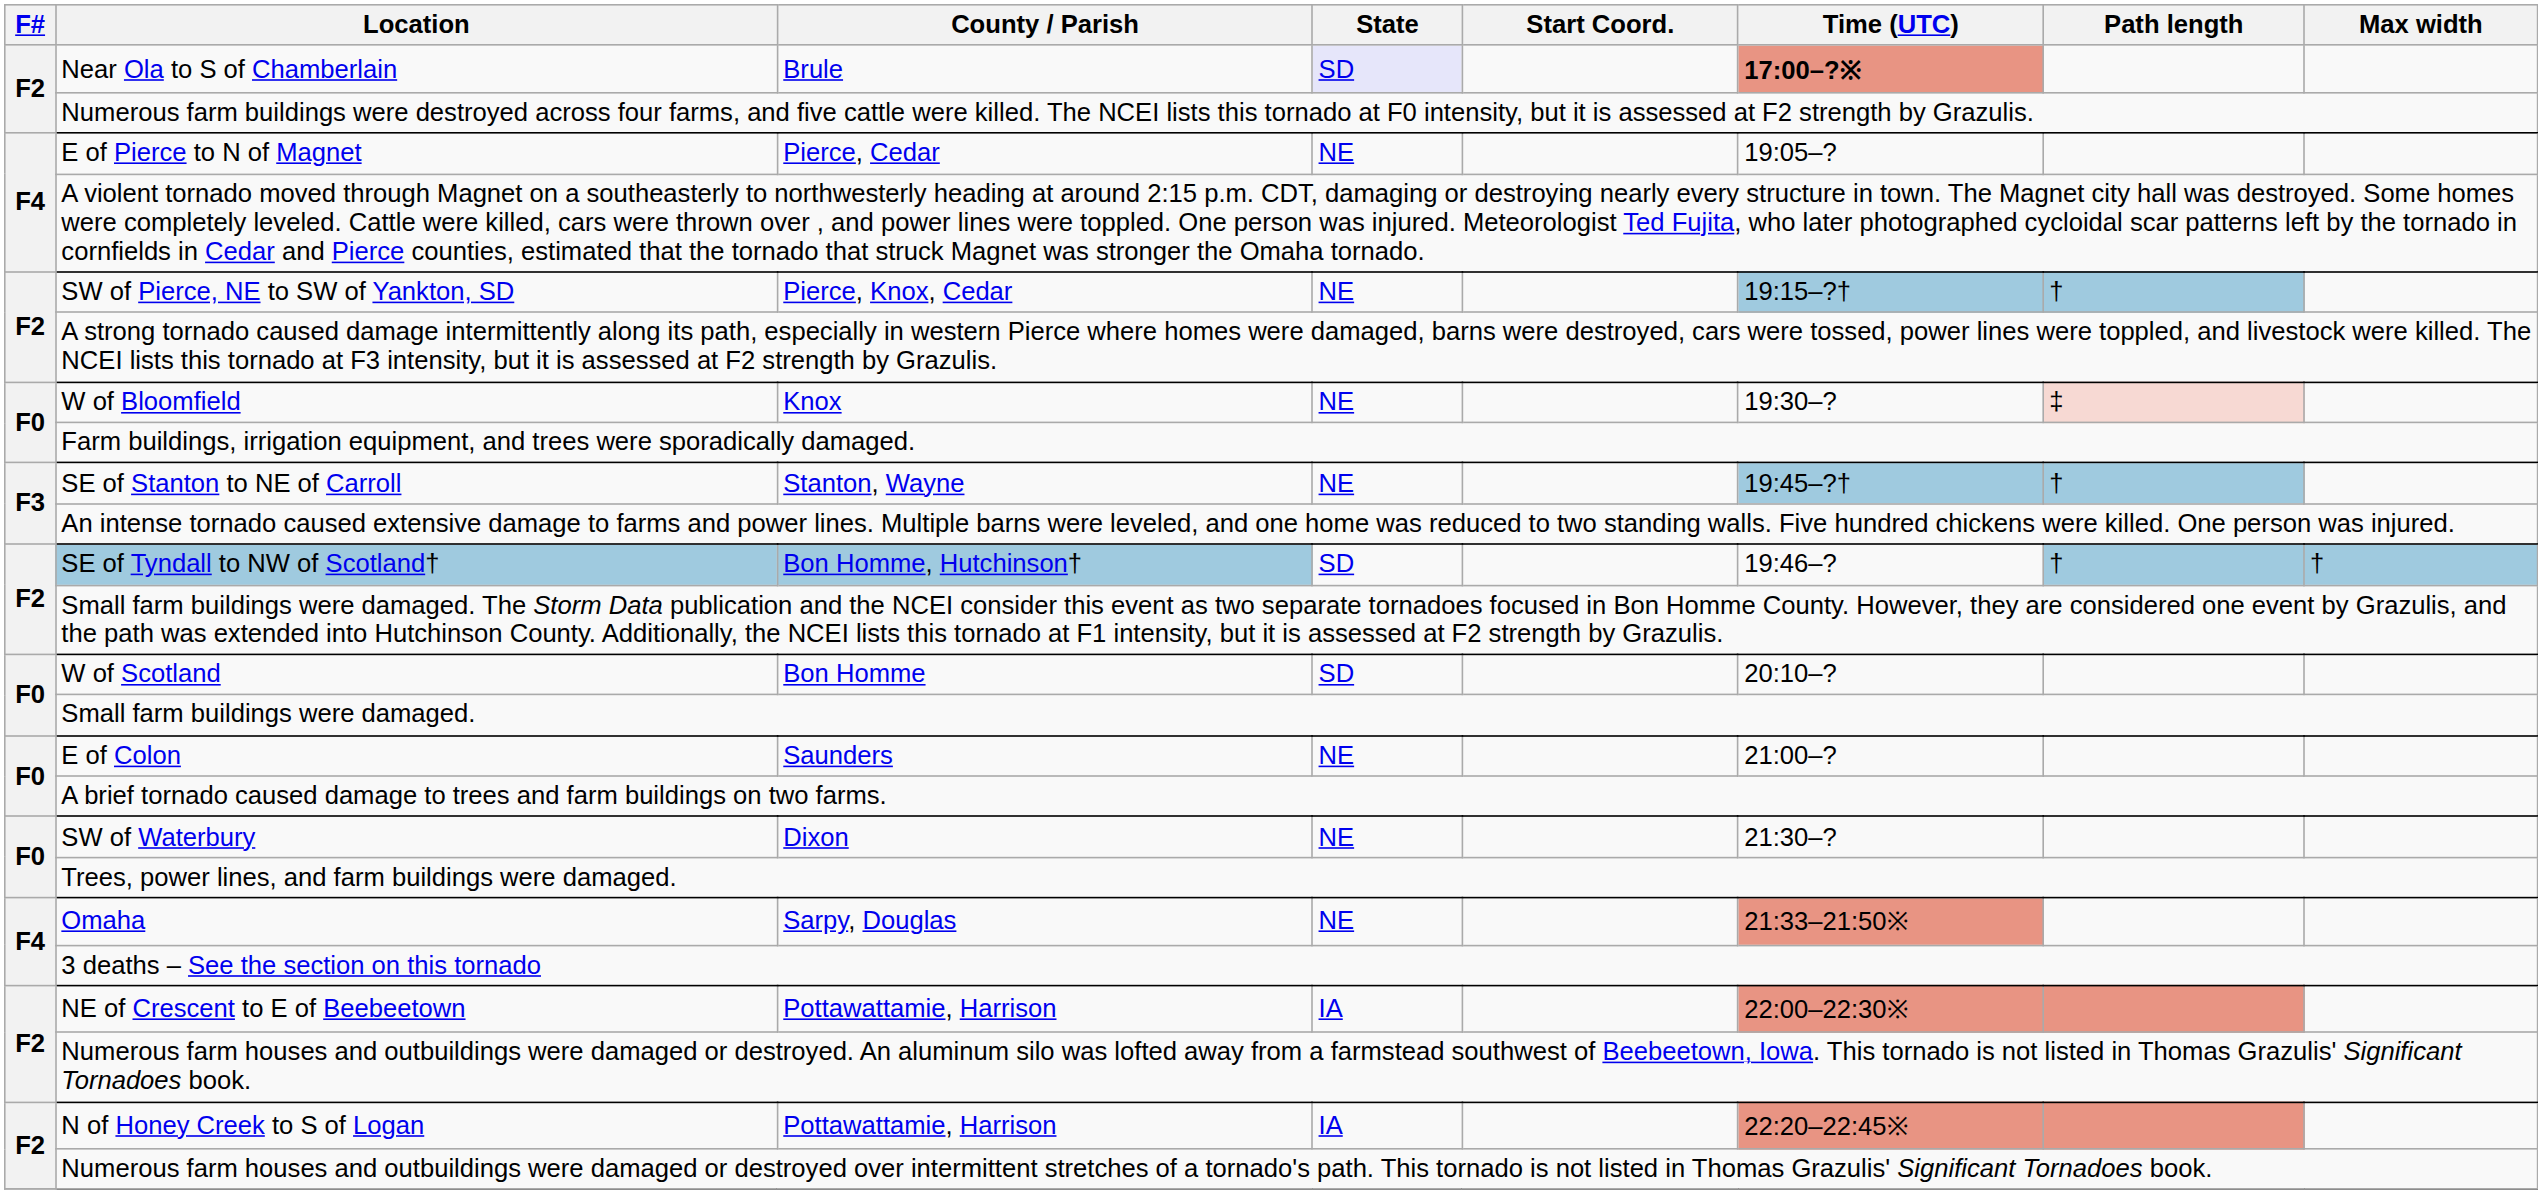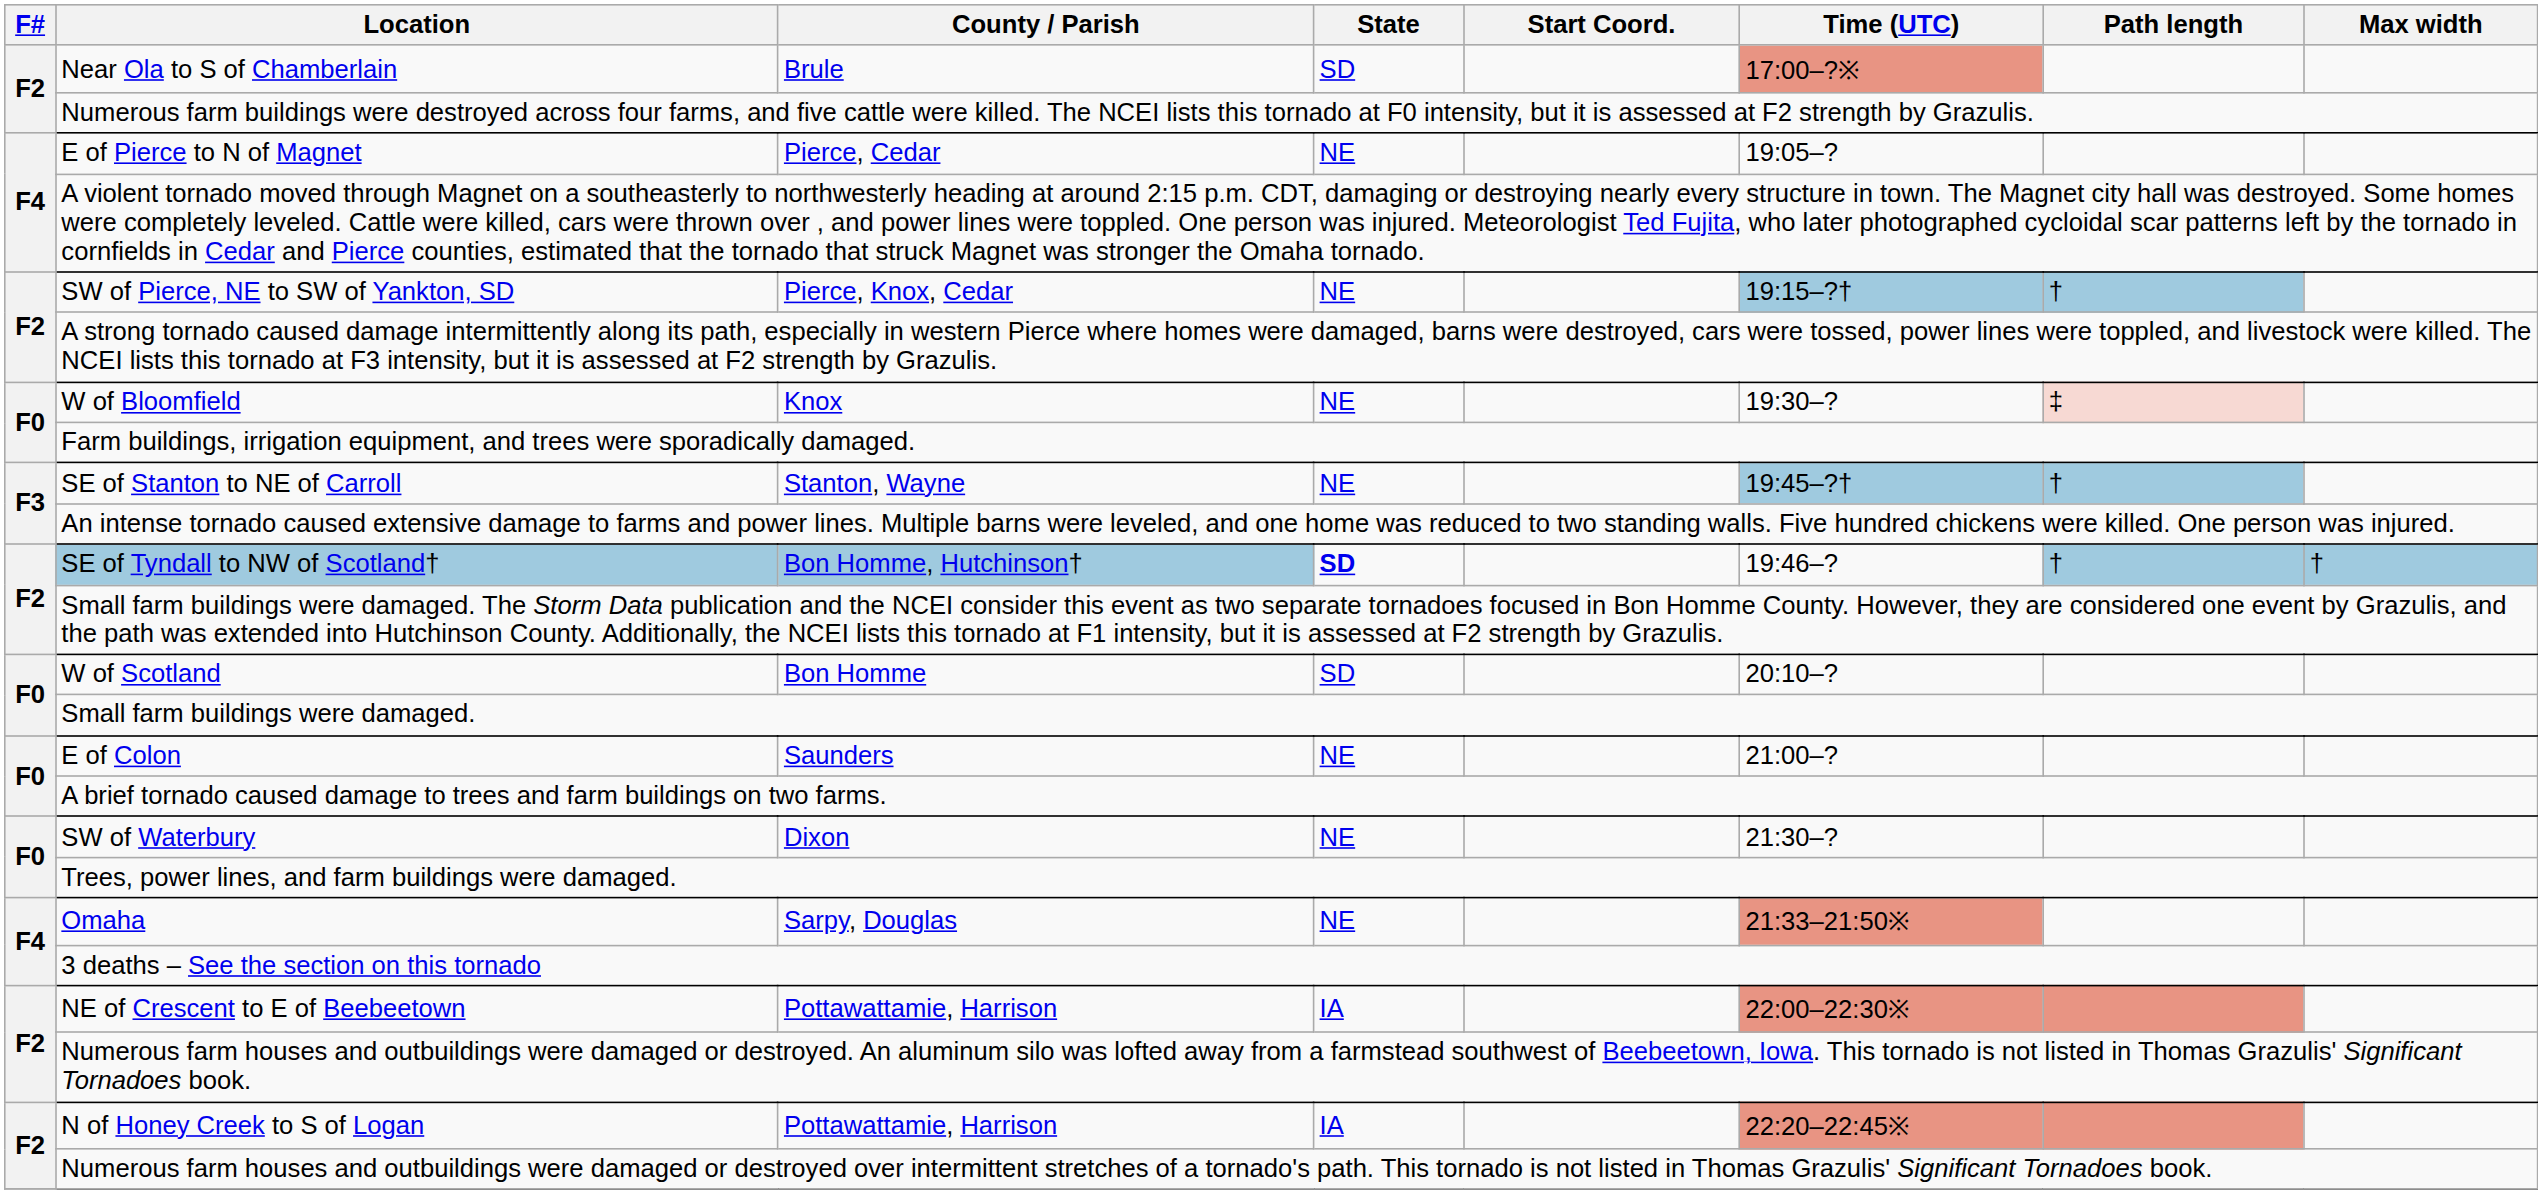(1336, 68) lavender background -> (1337, 68) no background
(1802, 70) bold -> (1802, 70) normal
(1336, 564) normal -> (1337, 564) bold
